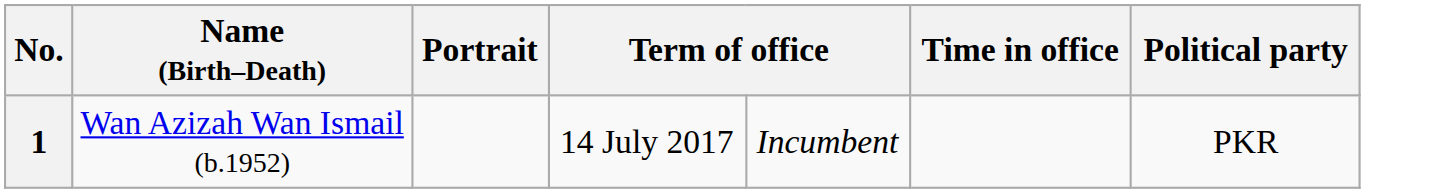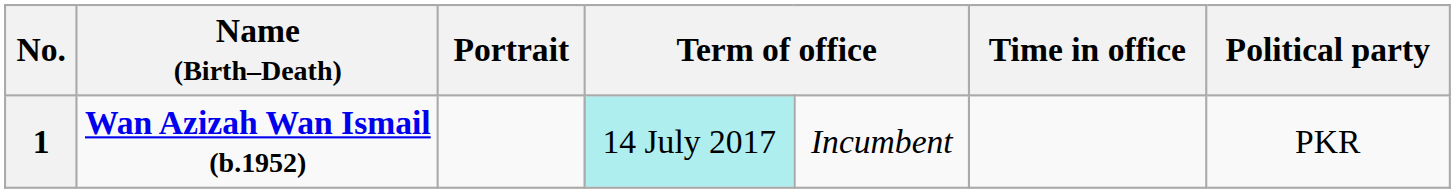(242, 141) normal -> (258, 141) bold
(647, 141) no background -> (689, 141) paleturquoise background
